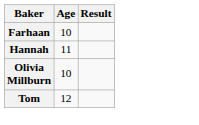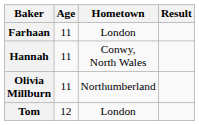+ column: (118, 13)
(66, 31) 10 -> (66, 31) 11
(66, 74) 10 -> (66, 87) 11
